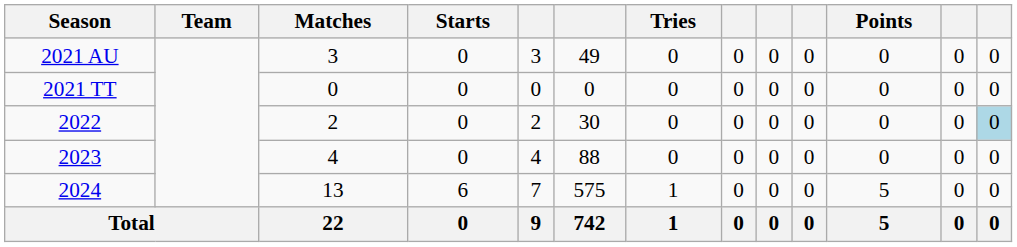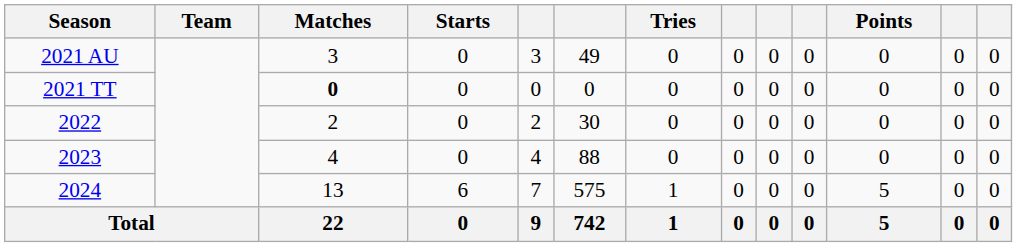(333, 88) normal -> (333, 88) bold
(994, 122) lightblue background -> (994, 122) no background
